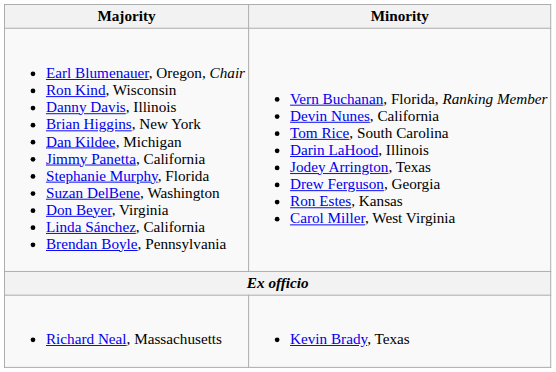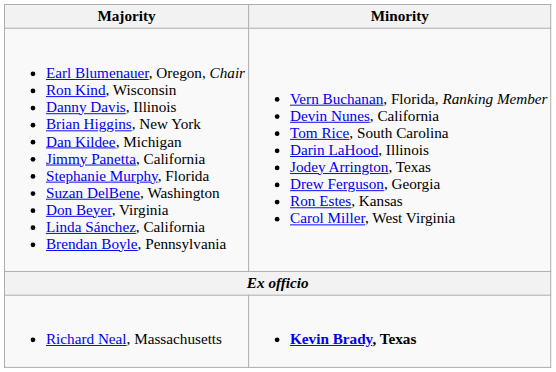(400, 340) normal -> (400, 340) bold
